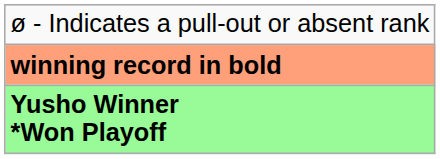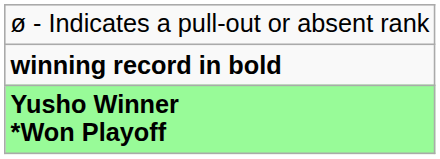(146, 64) lightsalmon background -> (146, 64) no background
